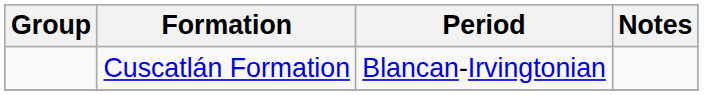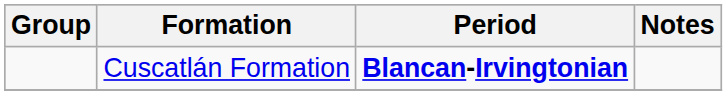(484, 68) normal -> (495, 68) bold
